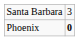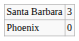(70, 28) bold -> (70, 28) normal
